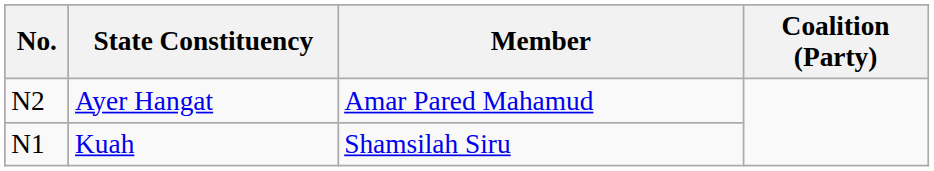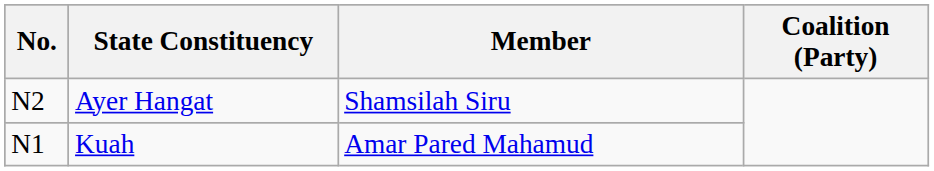(469, 100) Amar Pared Mahamud -> (427, 100) Shamsilah Siru
(427, 143) Shamsilah Siru -> (469, 143) Amar Pared Mahamud
